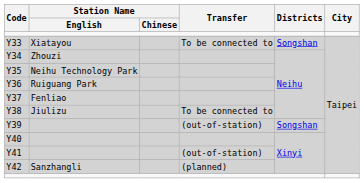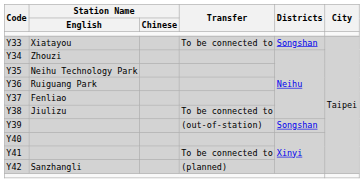(222, 153) (out-of-station) -> (227, 153) To be connected to
